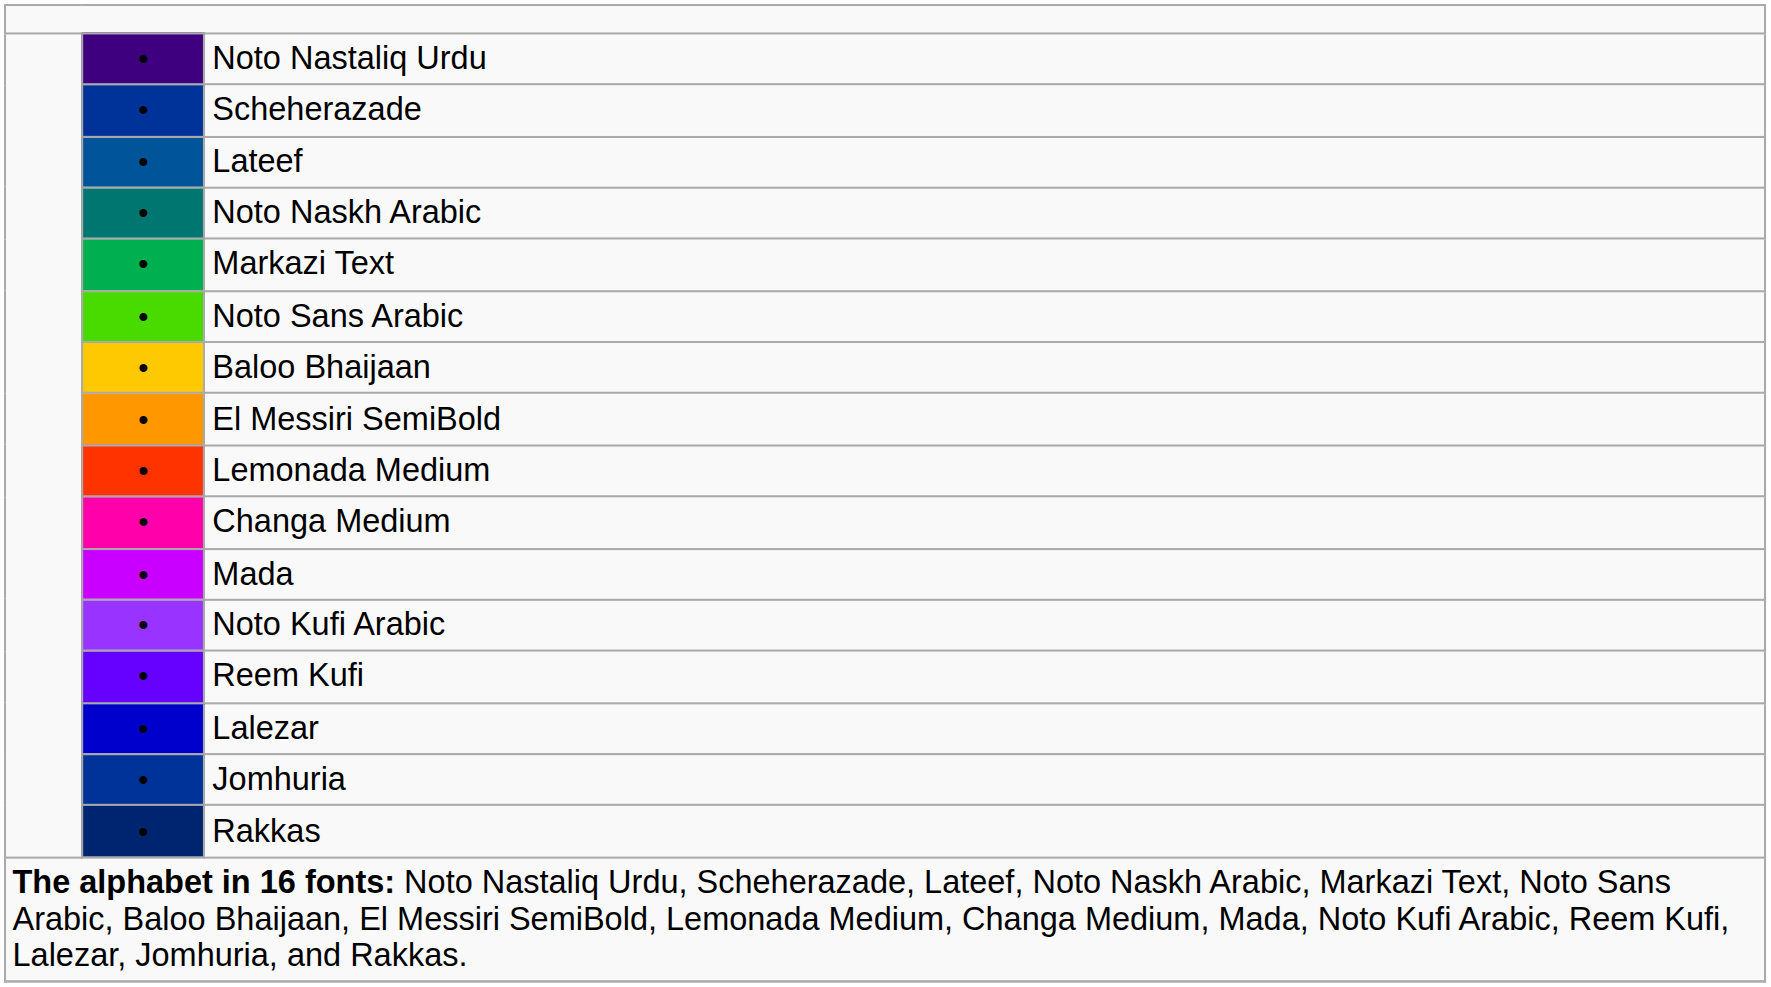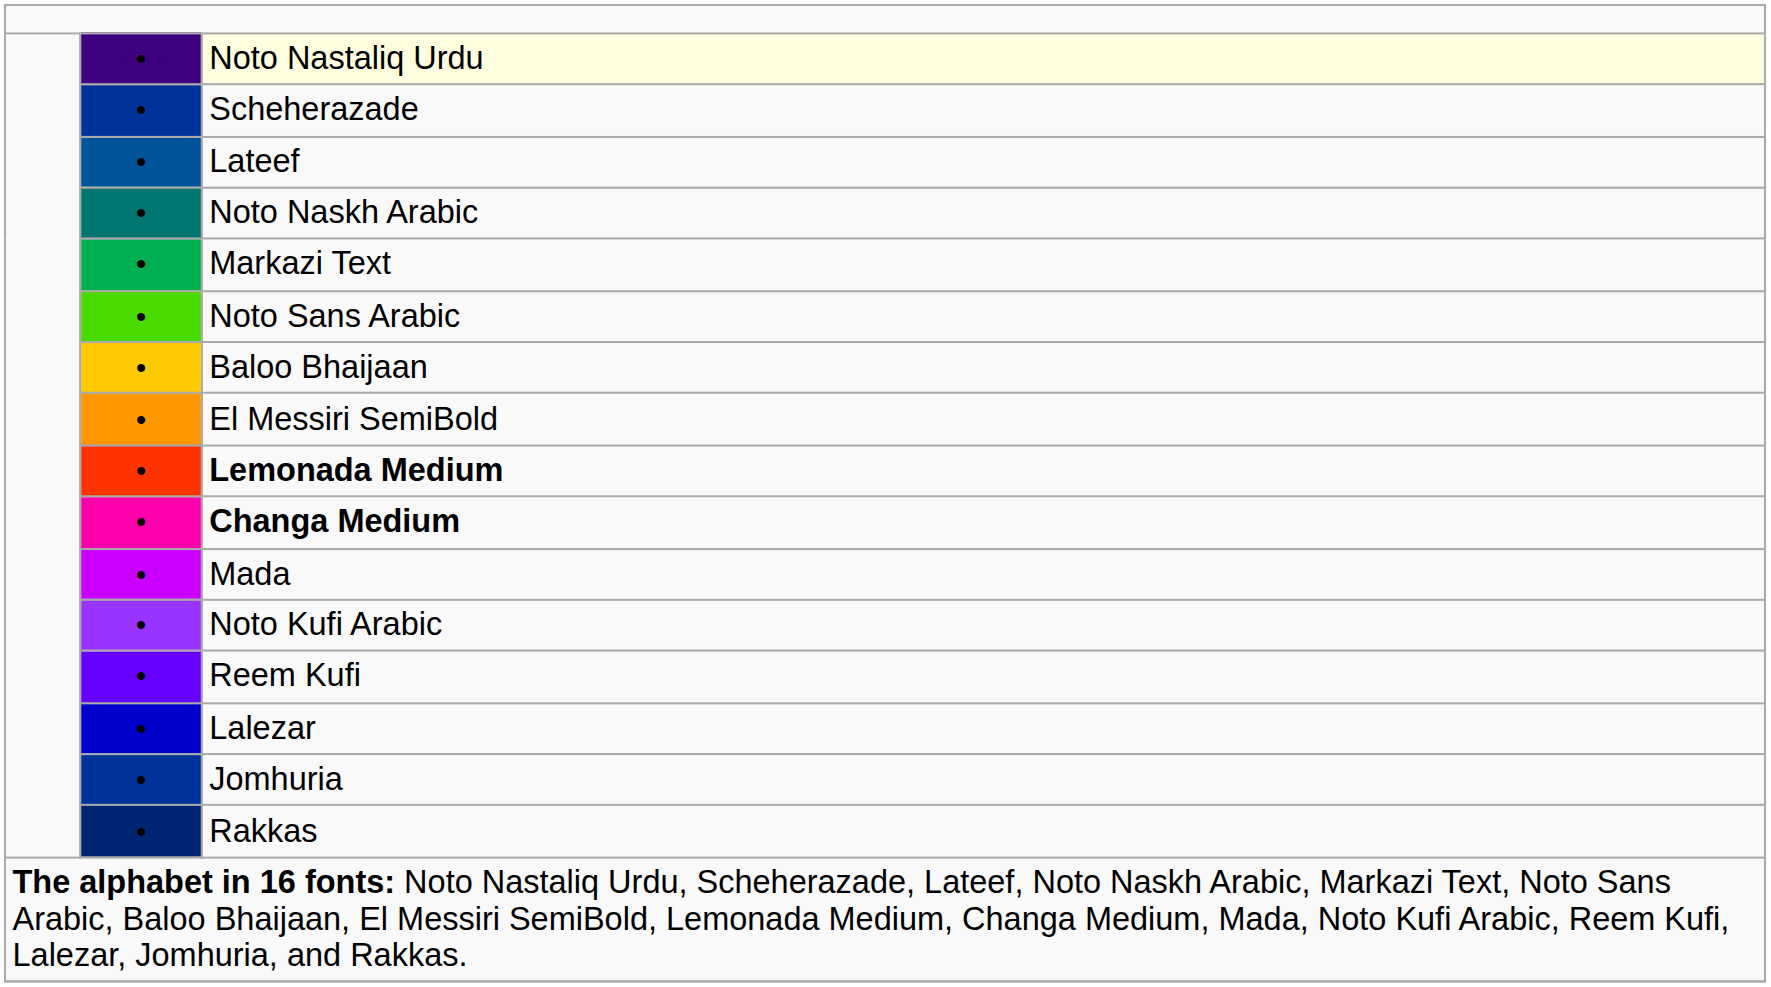(350, 58) no background -> (346, 58) lightyellow background
(351, 470) normal -> (356, 470) bold
(331, 521) normal -> (335, 521) bold
